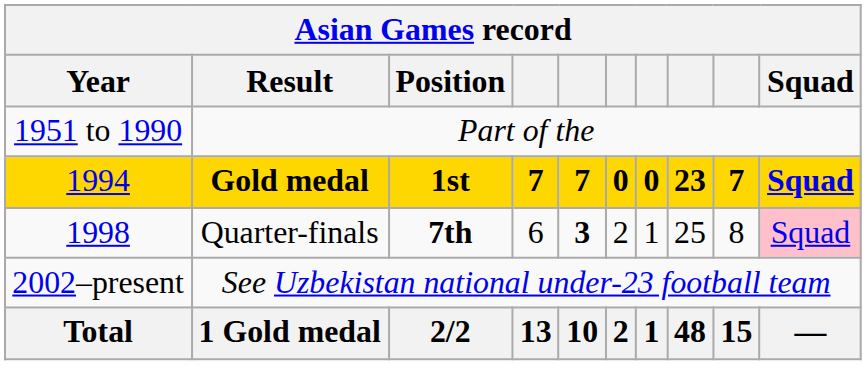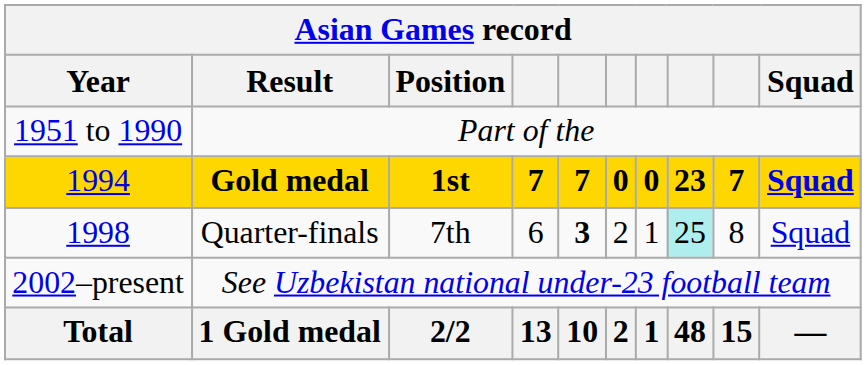(450, 231) bold -> (450, 231) normal
(690, 231) no background -> (690, 231) paleturquoise background
(810, 231) pink background -> (810, 231) no background
